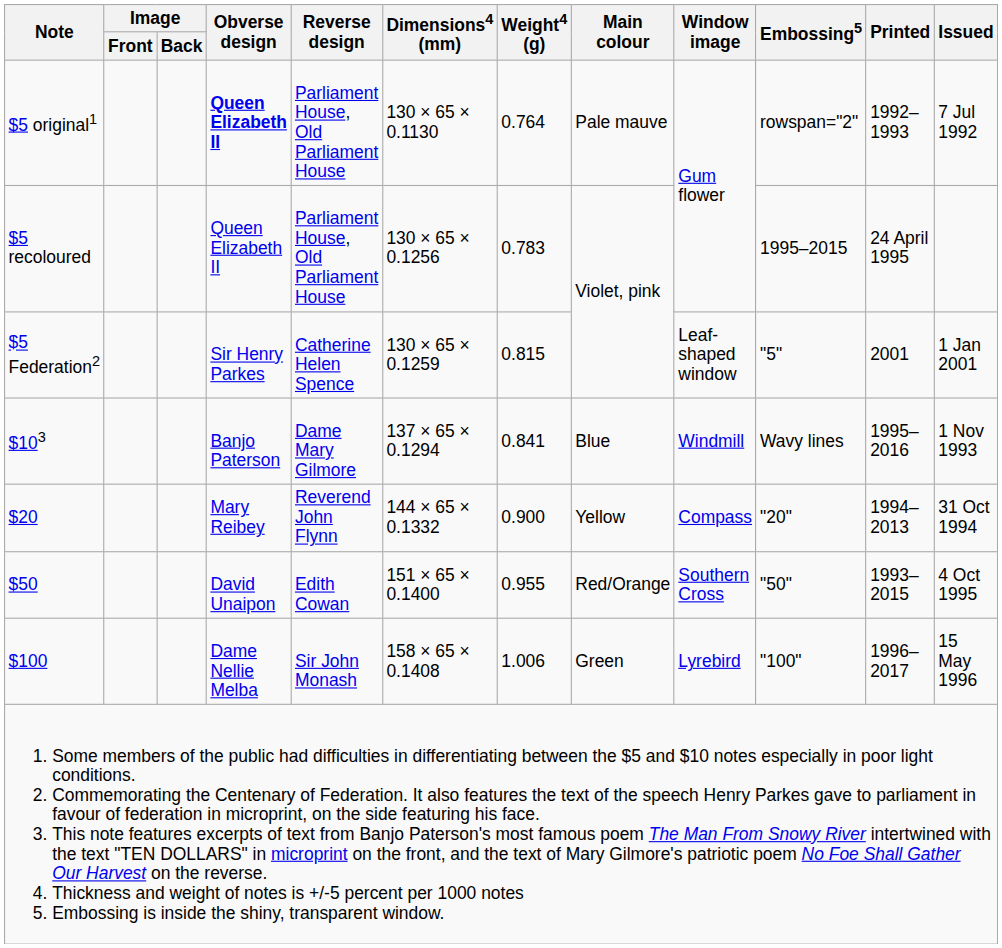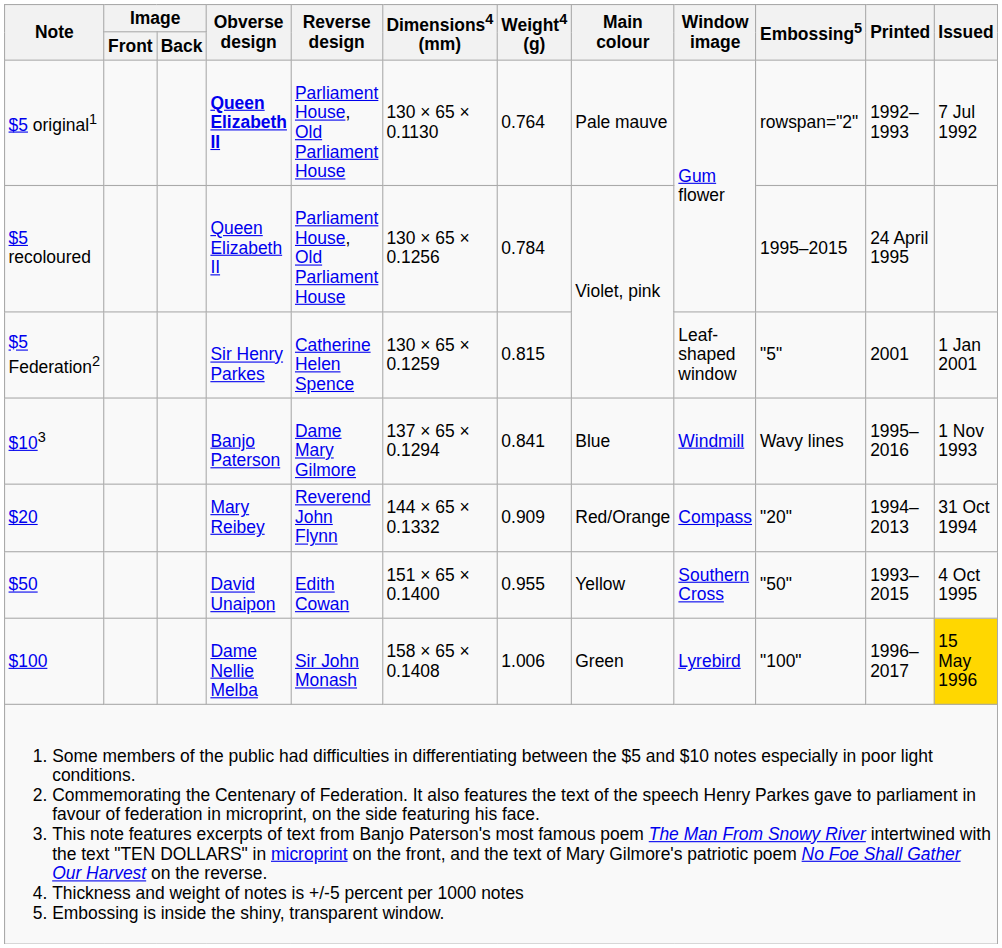(523, 248) 0.783 -> (523, 248) 0.784
(523, 517) 0.900 -> (523, 517) 0.909
(600, 517) Yellow -> (623, 517) Red/Orange
(623, 584) Red/Orange -> (600, 584) Yellow
(958, 661) no background -> (958, 661) gold background
